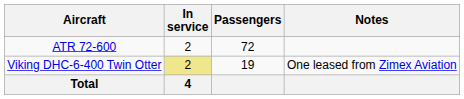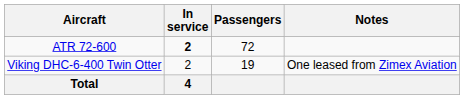(188, 46) normal -> (188, 46) bold
(188, 65) khaki background -> (188, 65) no background
